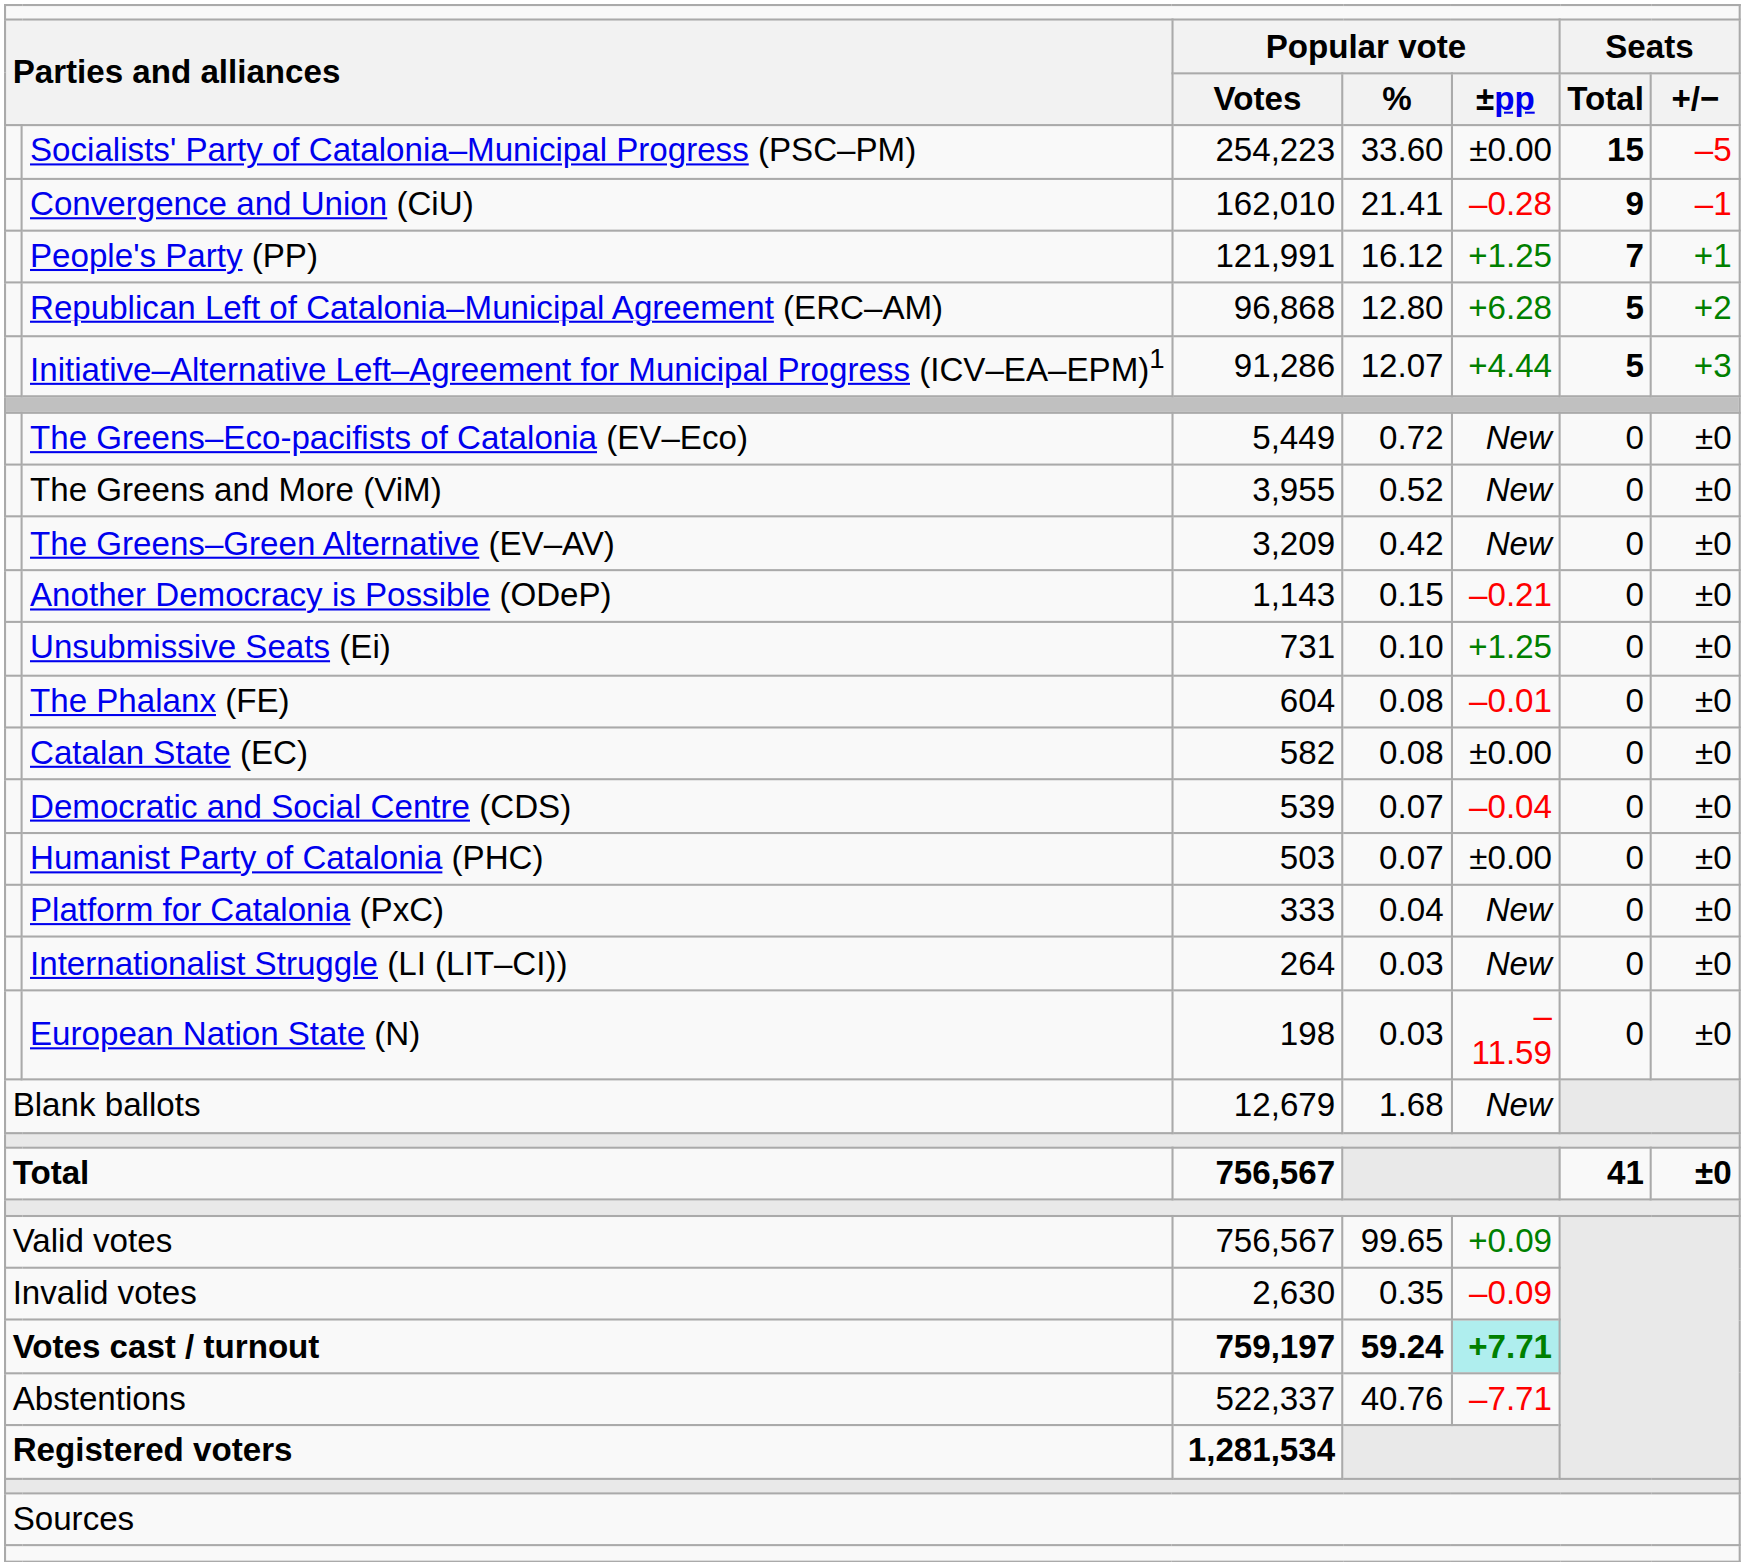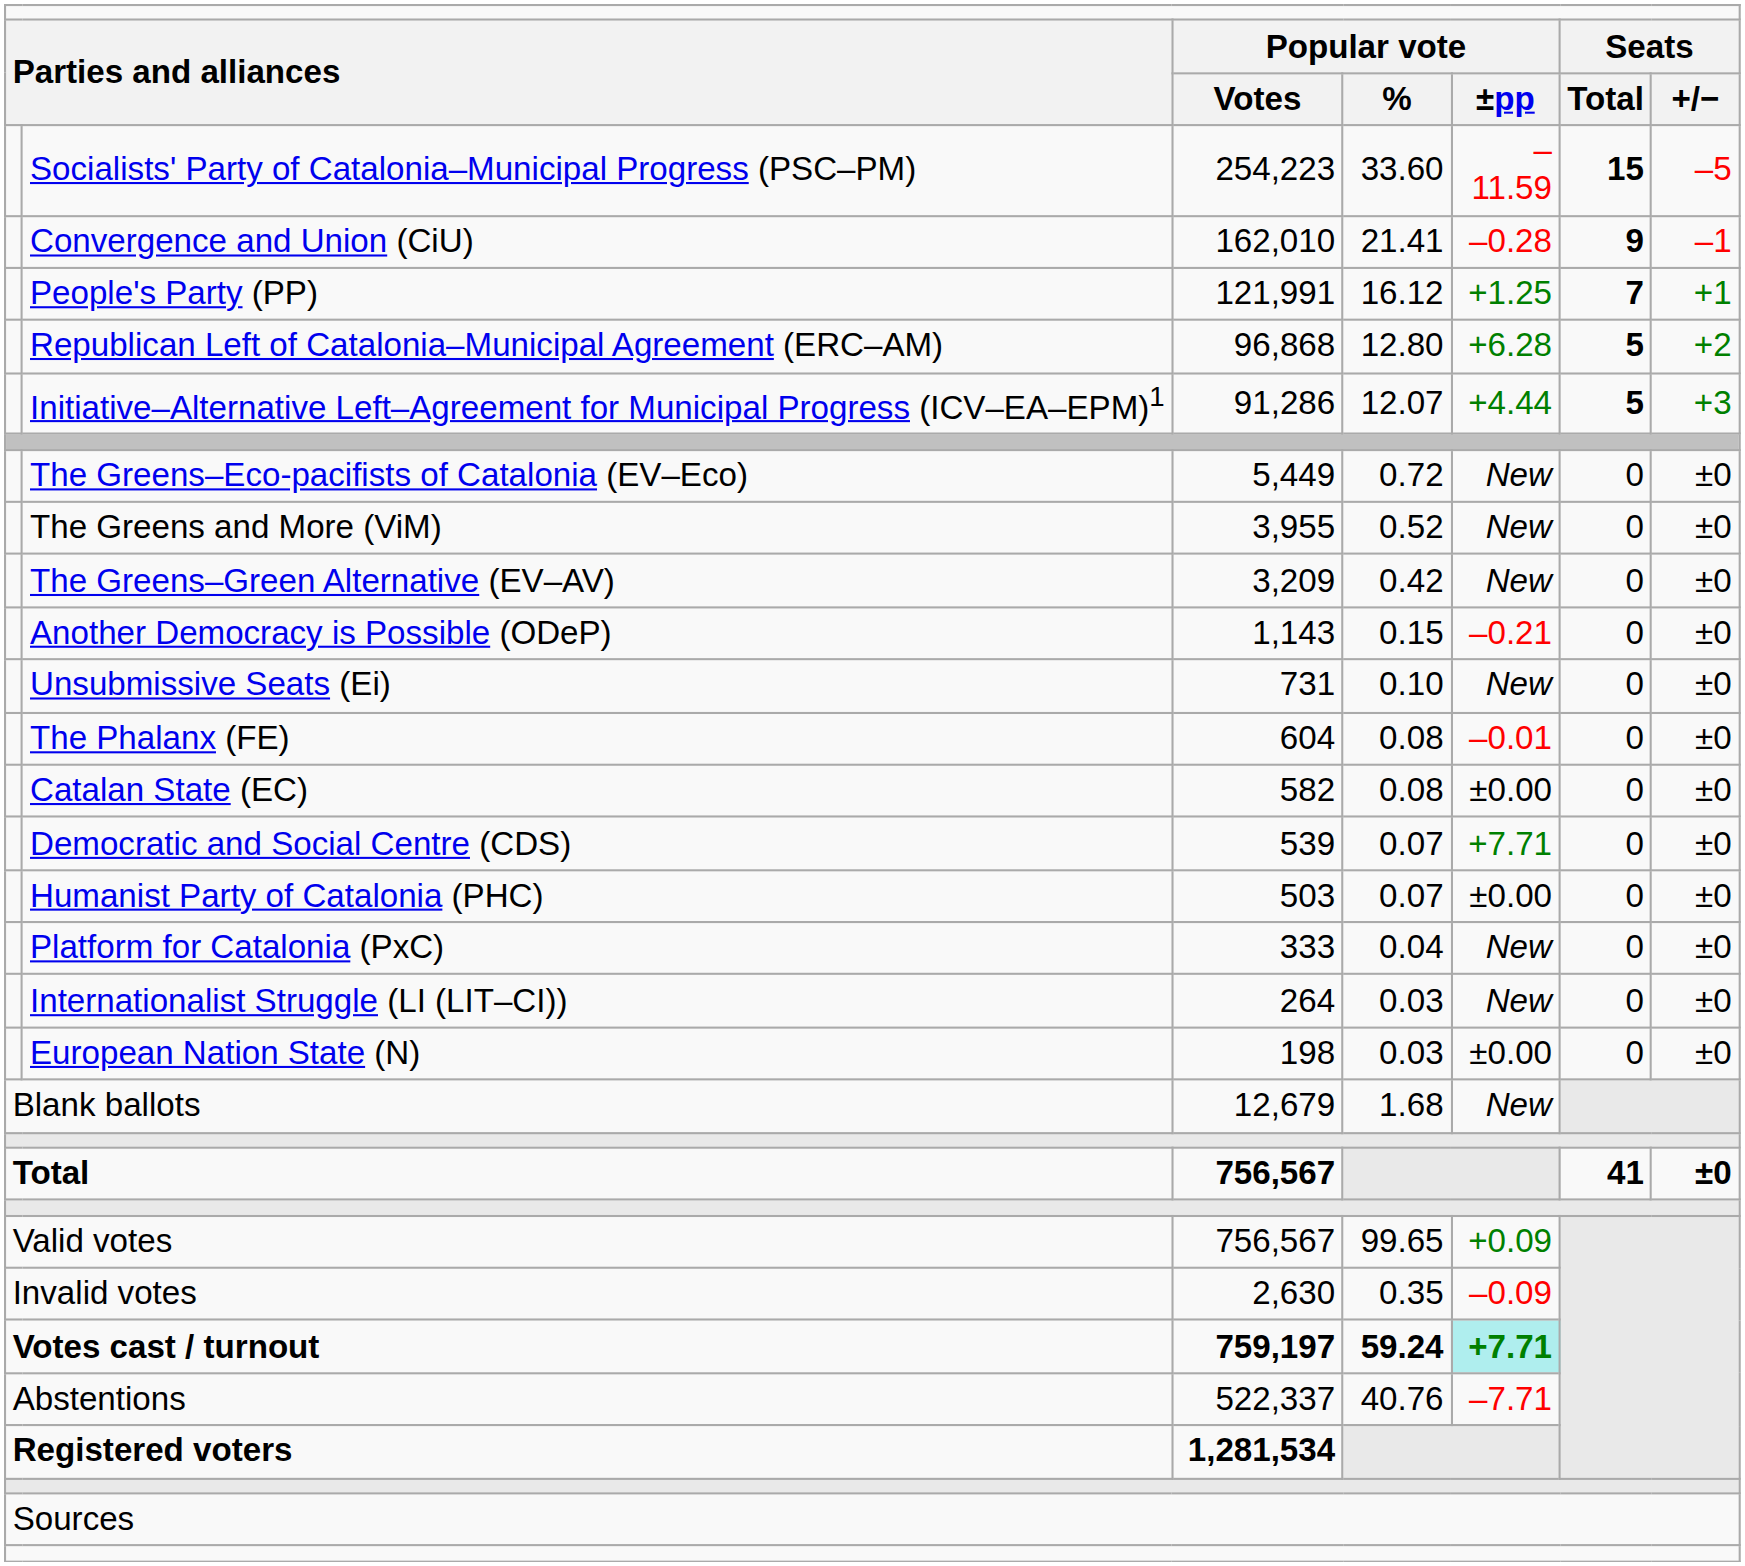(1511, 151) ±0.00 -> (1512, 169) –11.59
(1510, 648) +1.25 -> (1519, 685) New
(1511, 805) –0.04 -> (1510, 842) +7.71
(1512, 1034) –11.59 -> (1511, 1052) ±0.00
